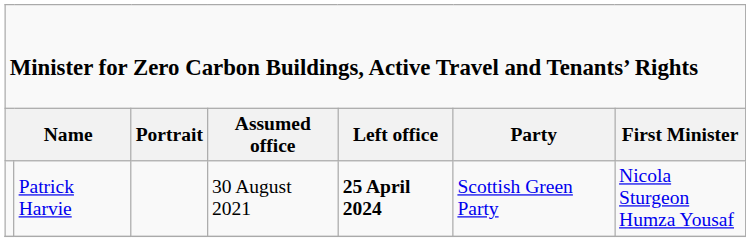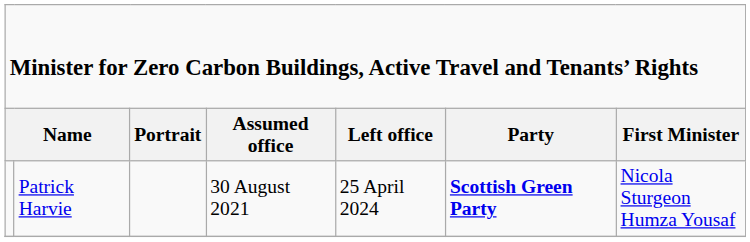(377, 198) bold -> (372, 198) normal
(515, 198) normal -> (511, 198) bold
